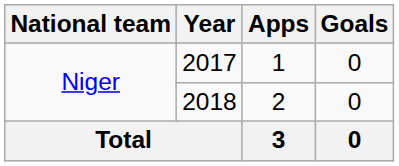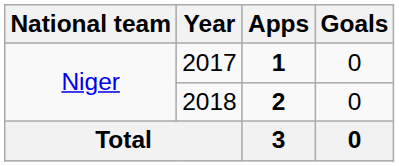(279, 62) normal -> (279, 62) bold
(279, 101) normal -> (279, 101) bold
